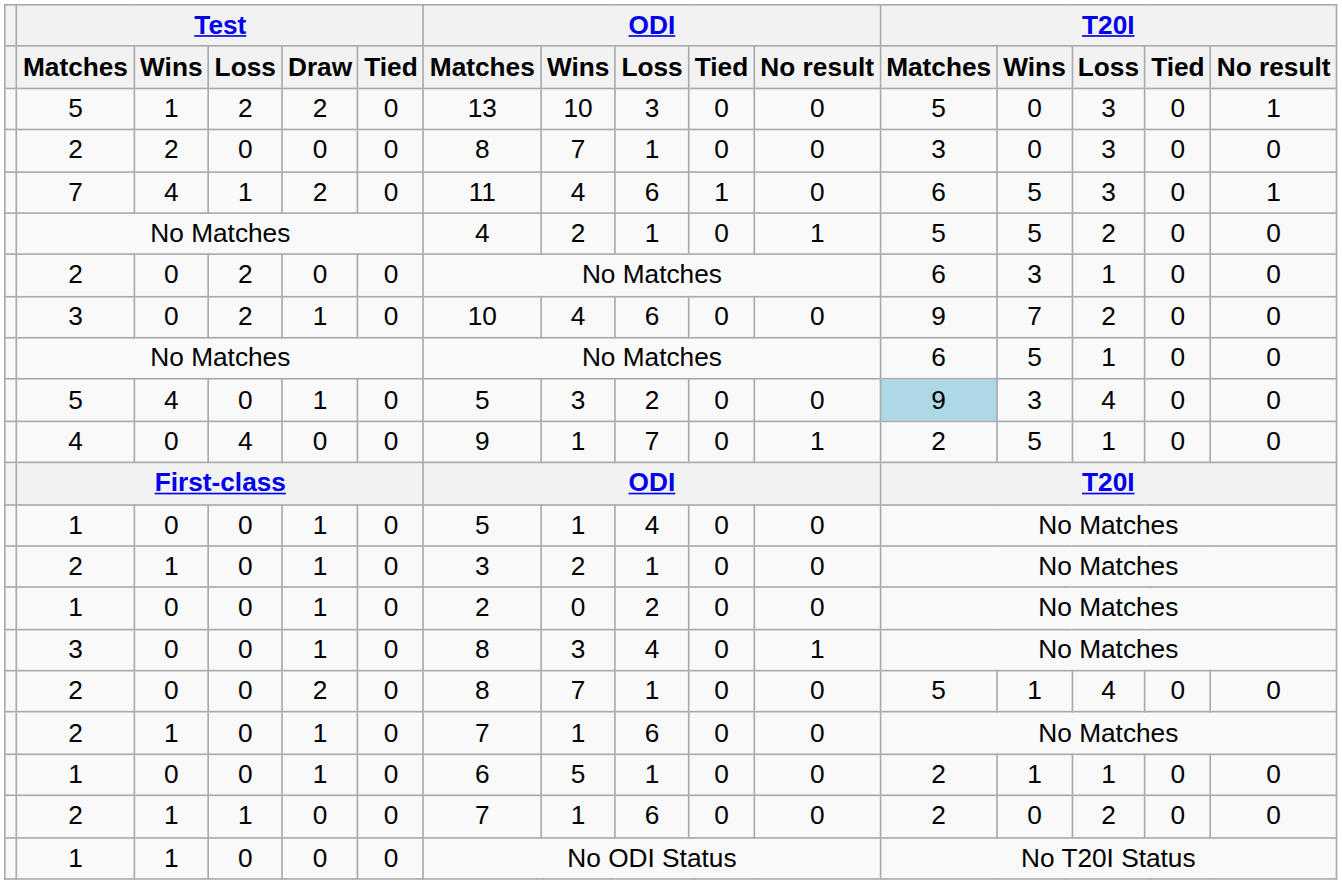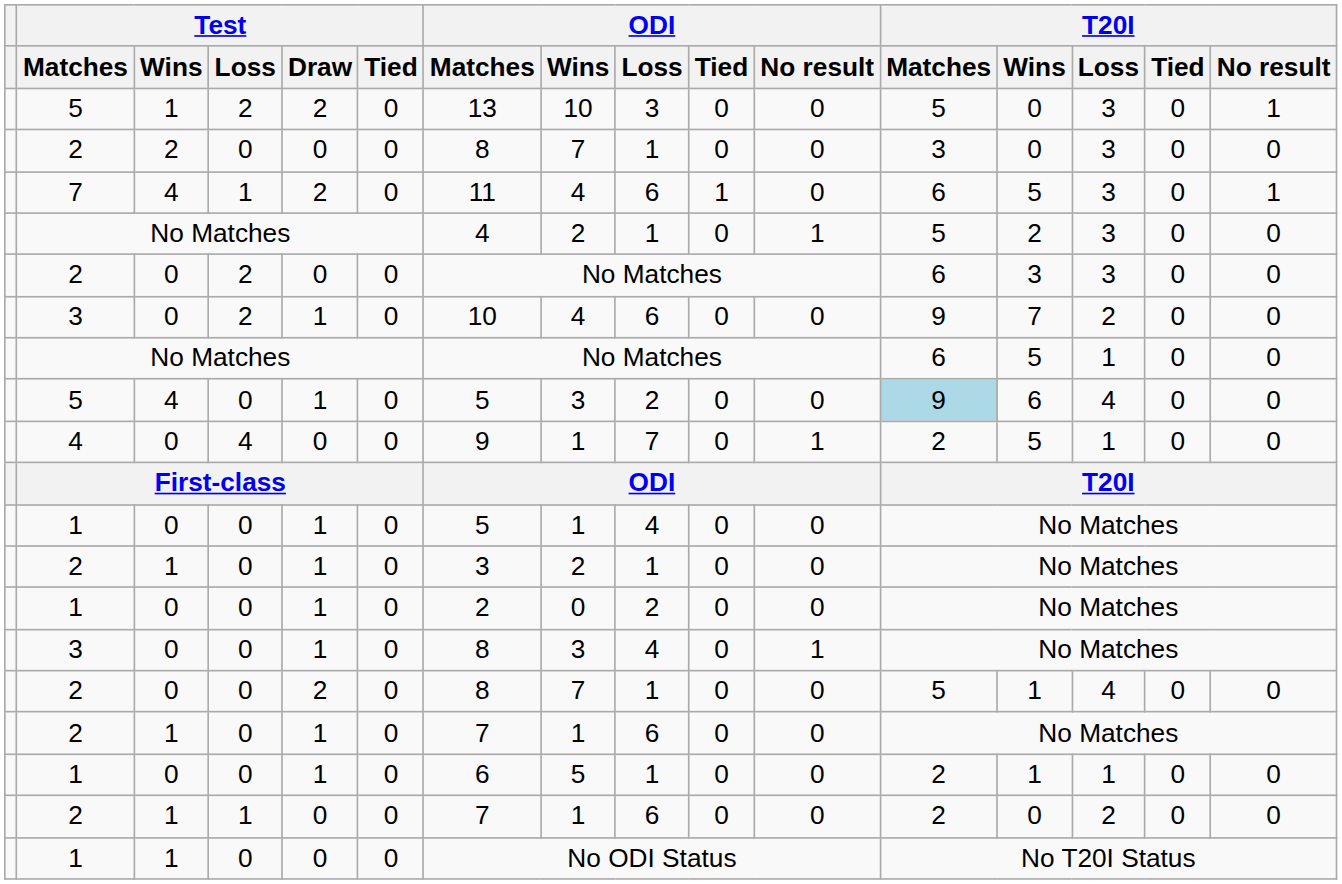(1034, 233) 5 -> (1034, 233) 2
(1108, 233) 2 -> (1108, 233) 3
(1108, 274) 1 -> (1108, 274) 3
(1034, 399) 3 -> (1034, 399) 6
